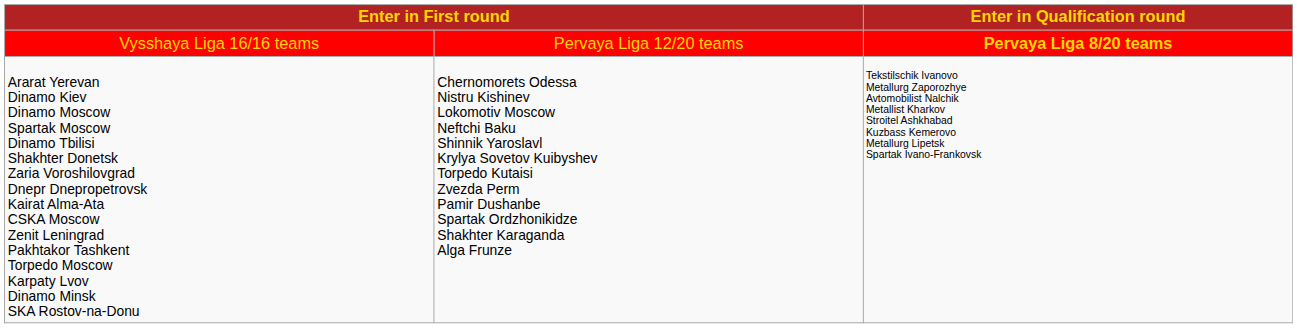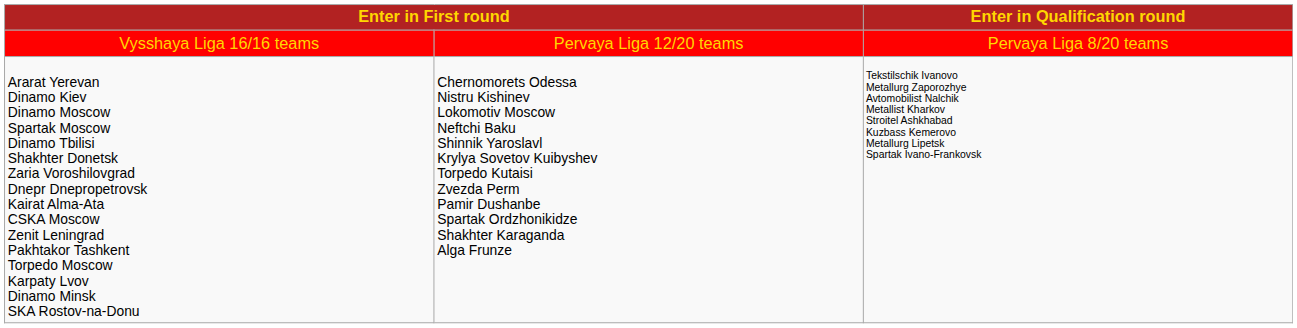(1078, 43) bold -> (1078, 43) normal
